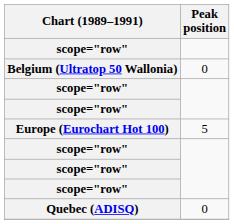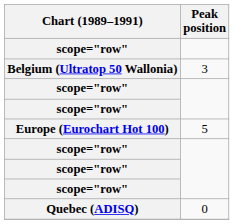(205, 68) 0 -> (205, 68) 3
